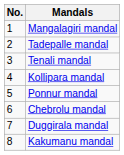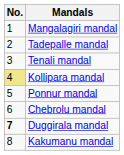(10, 77) no background -> (10, 77) khaki background
(10, 126) normal -> (10, 126) bold
